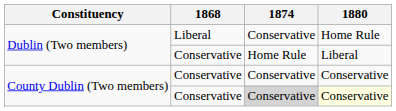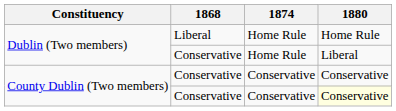(281, 34) Conservative -> (277, 34) Home Rule
(281, 95) lightgrey background -> (281, 95) no background
